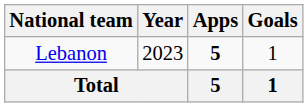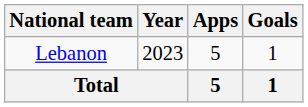(215, 53) bold -> (215, 53) normal
